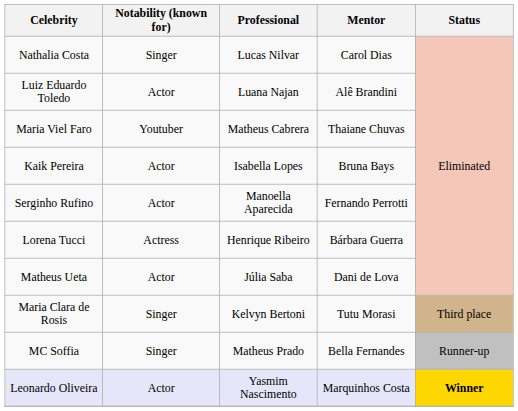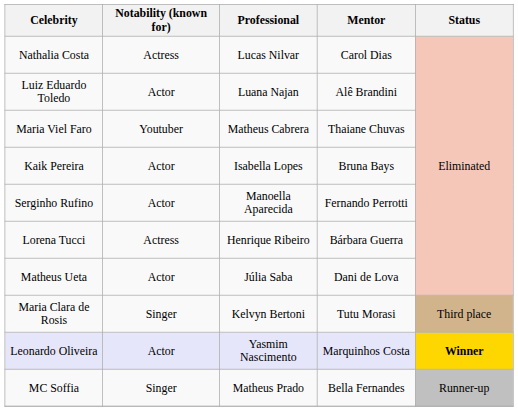(161, 55) Singer -> (161, 55) Actress
rows swapped: (54, 351) <-> (54, 388)
